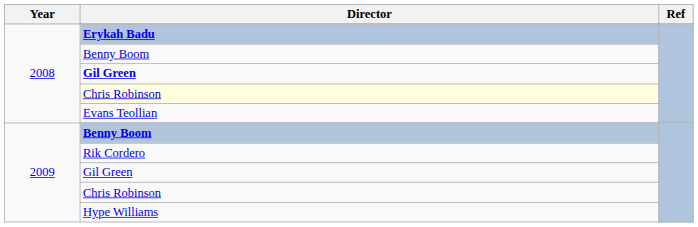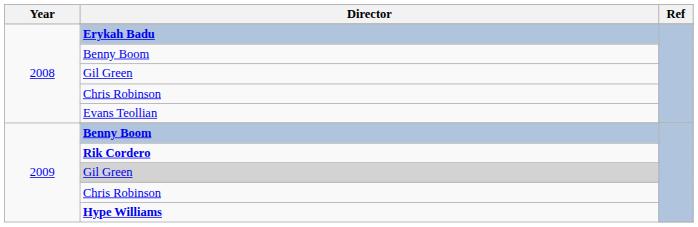(109, 73) bold -> (108, 73) normal
(122, 93) lightyellow background -> (122, 93) no background
(114, 152) normal -> (117, 152) bold
(108, 172) no background -> (108, 172) lightgrey background
(121, 212) normal -> (122, 212) bold
